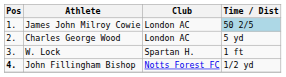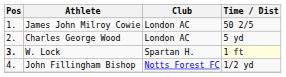(239, 25) lightblue background -> (239, 25) no background
(11, 52) normal -> (11, 52) bold
(234, 52) no background -> (234, 52) lightyellow background
(11, 65) bold -> (11, 65) normal
